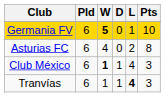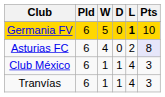(105, 30) bold -> (105, 30) normal
(132, 30) normal -> (132, 30) bold
(149, 48) no background -> (149, 48) lavender background
(105, 65) bold -> (105, 65) normal
(132, 83) bold -> (132, 83) normal
